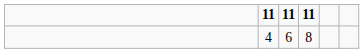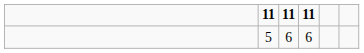(269, 37) 4 -> (269, 37) 5
(309, 37) 8 -> (309, 37) 6
